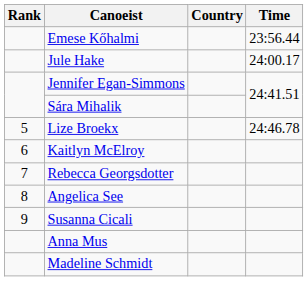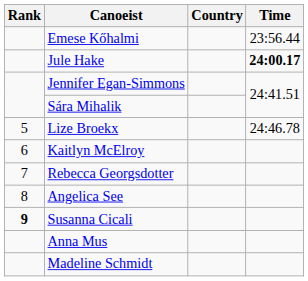(274, 60) normal -> (275, 60) bold
(24, 219) normal -> (24, 219) bold
